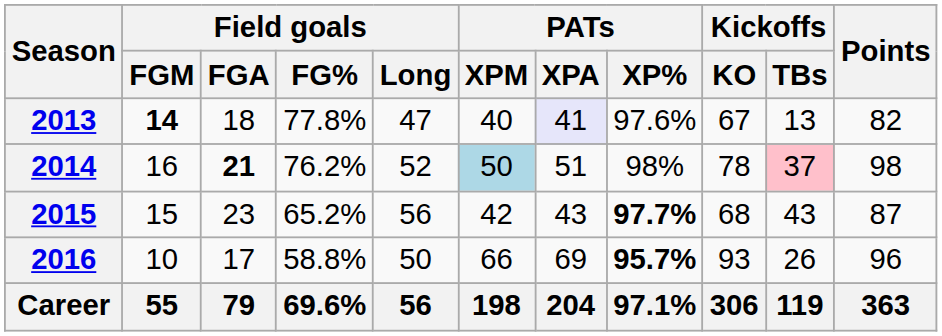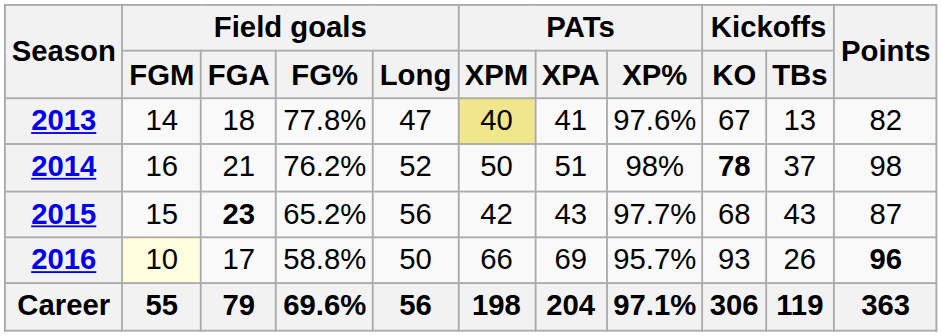(162, 120) bold -> (162, 120) normal
(496, 120) no background -> (496, 120) khaki background
(571, 120) lavender background -> (571, 120) no background
(239, 167) bold -> (239, 167) normal
(496, 167) lightblue background -> (496, 167) no background
(734, 167) normal -> (734, 167) bold
(800, 167) pink background -> (800, 167) no background
(239, 213) normal -> (239, 213) bold
(655, 213) bold -> (655, 213) normal
(162, 259) no background -> (162, 259) lightyellow background
(655, 259) bold -> (655, 259) normal
(886, 259) normal -> (886, 259) bold
